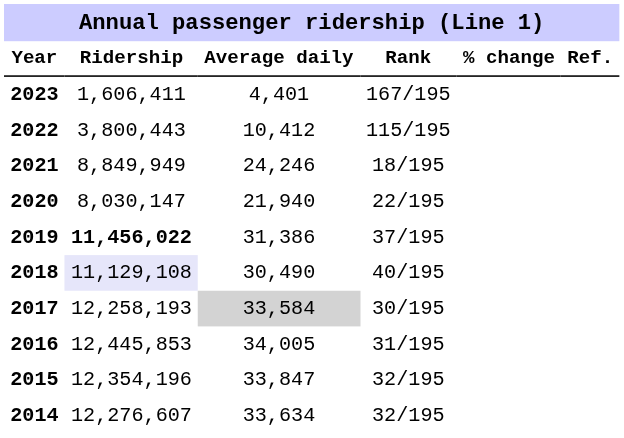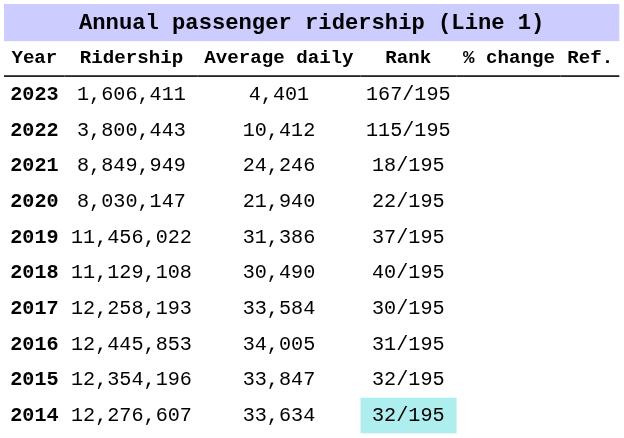(131, 237) bold -> (131, 237) normal
(131, 273) lavender background -> (131, 273) no background
(279, 309) lightgrey background -> (279, 309) no background
(408, 416) no background -> (408, 416) paleturquoise background
